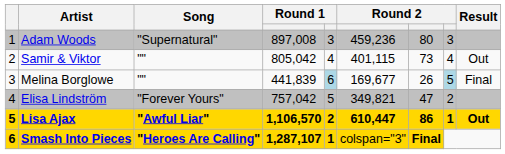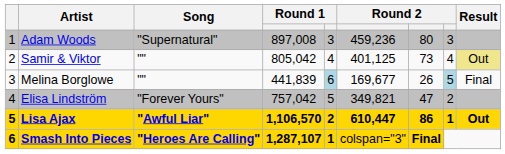(373, 59) 401,115 -> (373, 59) 401,125
(478, 59) no background -> (478, 59) khaki background
